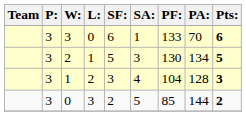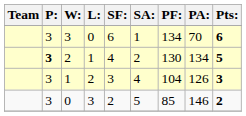(172, 36) 133 -> (172, 36) 134
(49, 57) normal -> (49, 57) bold
(111, 57) 5 -> (111, 57) 4
(137, 57) 3 -> (137, 57) 2
(199, 79) 128 -> (199, 79) 126
(199, 100) 144 -> (199, 100) 146
